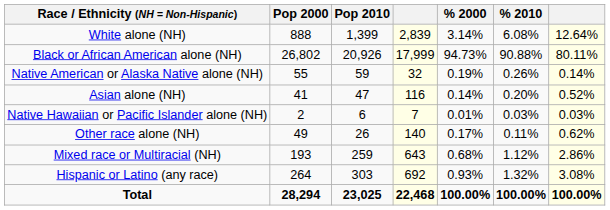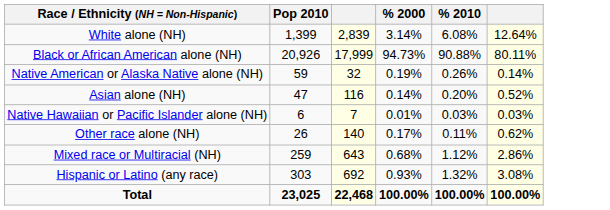- column: (301, 14)
